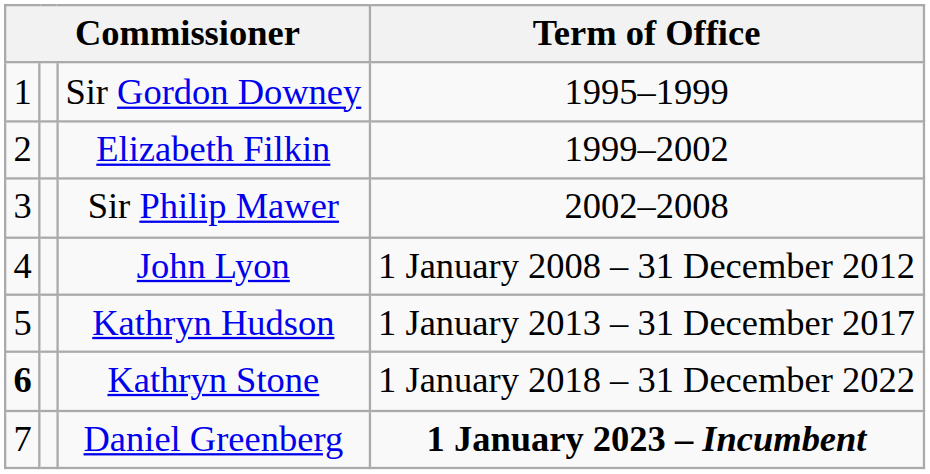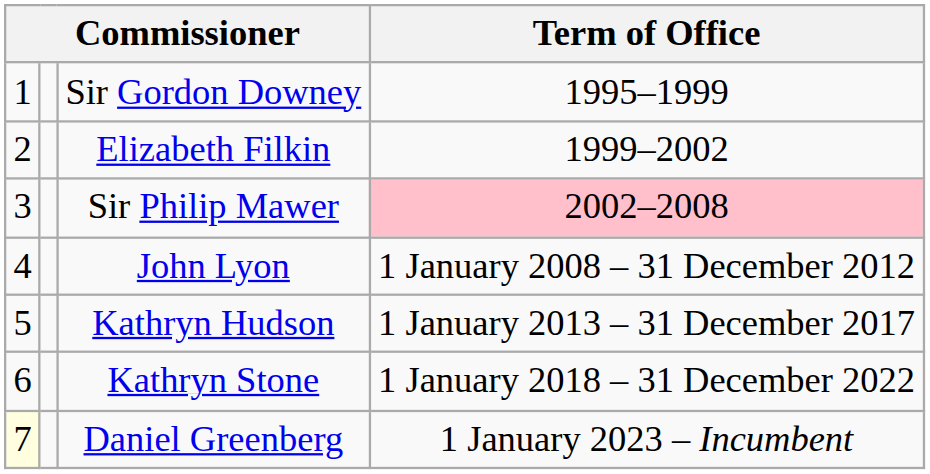(647, 206) no background -> (647, 206) pink background
(23, 380) bold -> (23, 380) normal
(23, 438) no background -> (23, 438) lightyellow background
(647, 438) bold -> (647, 438) normal
